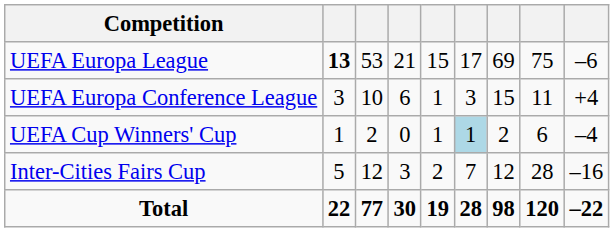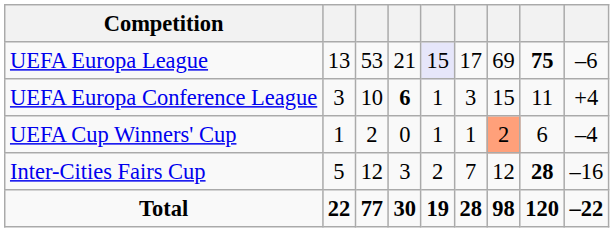(339, 60) bold -> (339, 60) normal
(438, 60) no background -> (438, 60) lavender background
(542, 60) normal -> (542, 60) bold
(405, 97) normal -> (405, 97) bold
(471, 134) lightblue background -> (471, 134) no background
(504, 134) no background -> (504, 134) lightsalmon background
(542, 171) normal -> (542, 171) bold
